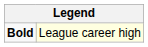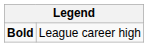(90, 32) lightyellow background -> (90, 32) no background
